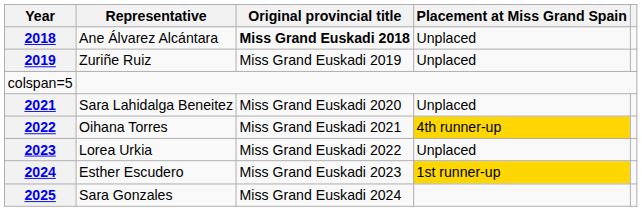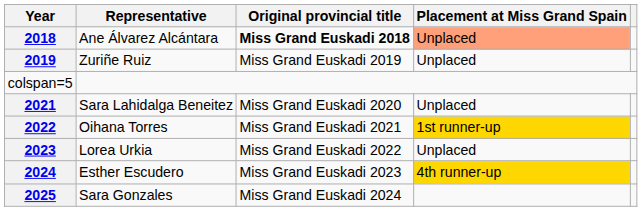(446, 38) no background -> (446, 38) lightsalmon background
(459, 128) 4th runner-up -> (459, 128) 1st runner-up
(459, 172) 1st runner-up -> (459, 172) 4th runner-up
